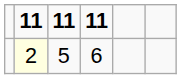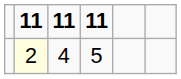(64, 55) 5 -> (64, 55) 4
(97, 55) 6 -> (97, 55) 5
